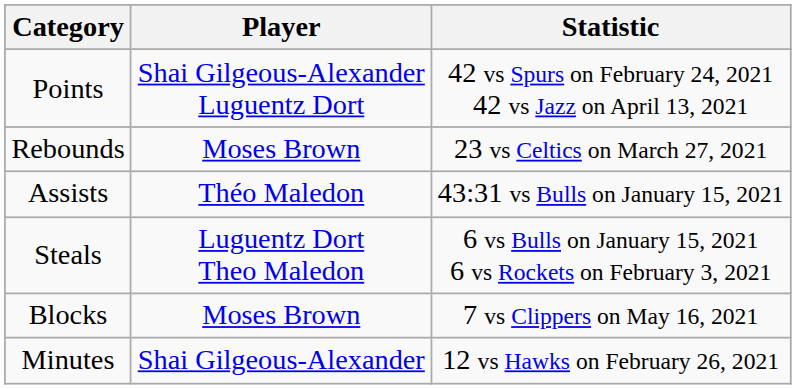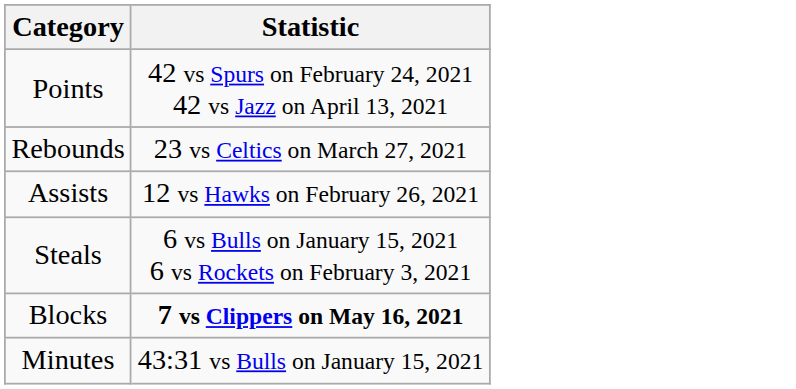- column: (281, 26)
(611, 193) 43:31 vs Bulls on January 15, 2021 -> (311, 193) 12 vs Hawks on February 26, 2021
(611, 315) normal -> (311, 315) bold
(611, 360) 12 vs Hawks on February 26, 2021 -> (311, 360) 43:31 vs Bulls on January 15, 2021
